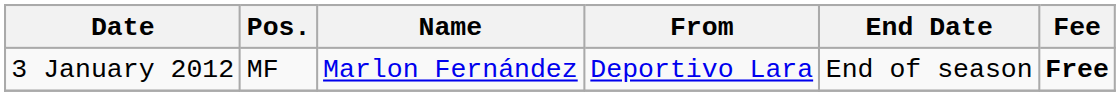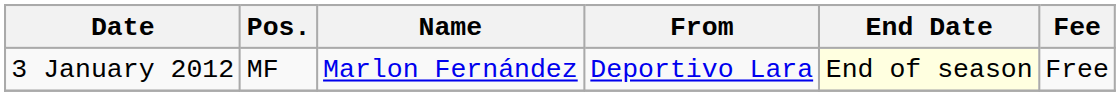(929, 70) no background -> (929, 70) lightyellow background
(1077, 70) bold -> (1077, 70) normal
